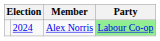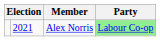(23, 28) 2024 -> (23, 28) 2021
